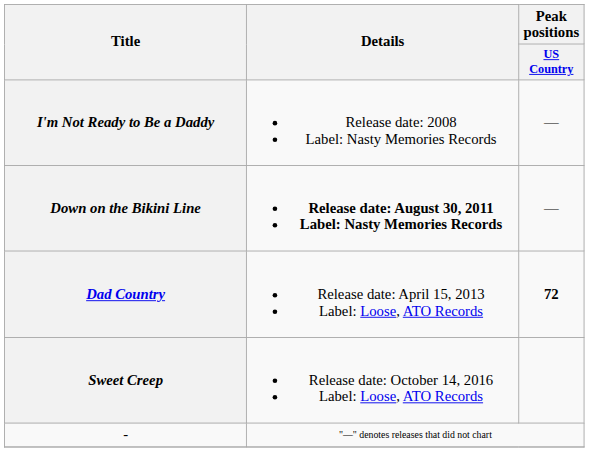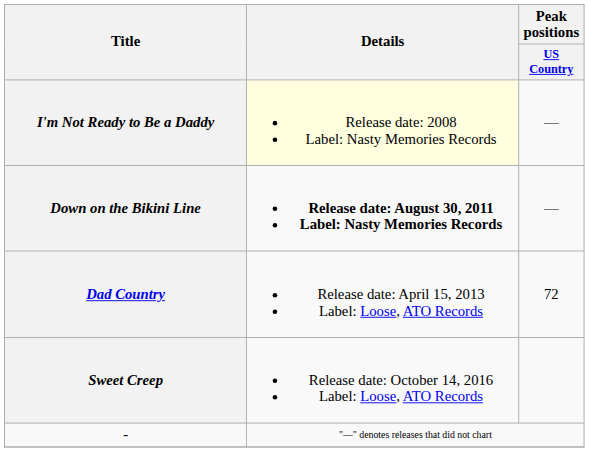(383, 131) no background -> (383, 131) lightyellow background
(551, 294) bold -> (551, 294) normal
